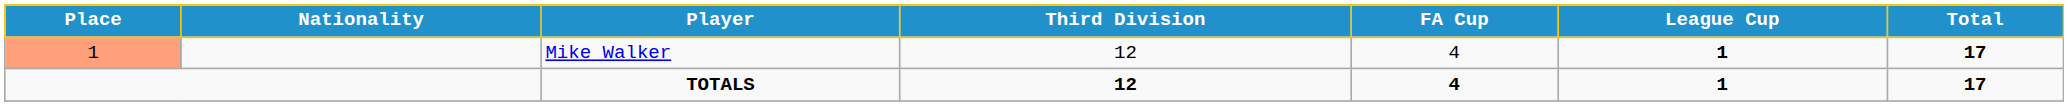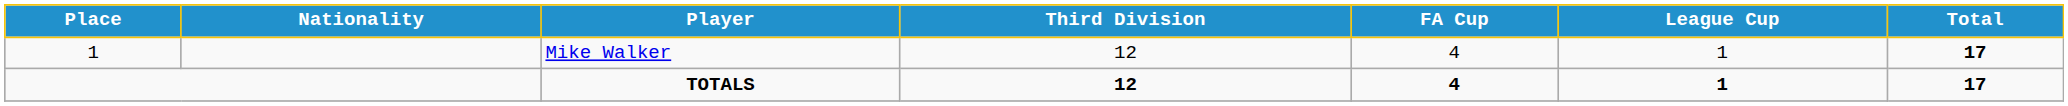(93, 53) lightsalmon background -> (93, 53) no background
(1722, 53) bold -> (1722, 53) normal
